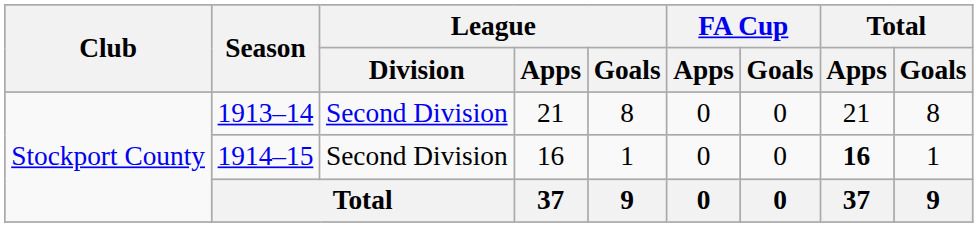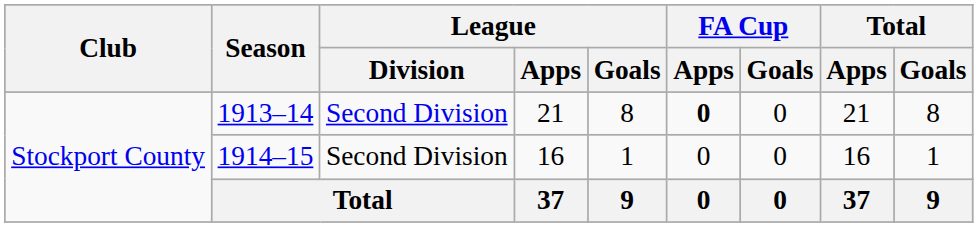(704, 112) normal -> (704, 112) bold
(857, 156) bold -> (857, 156) normal
